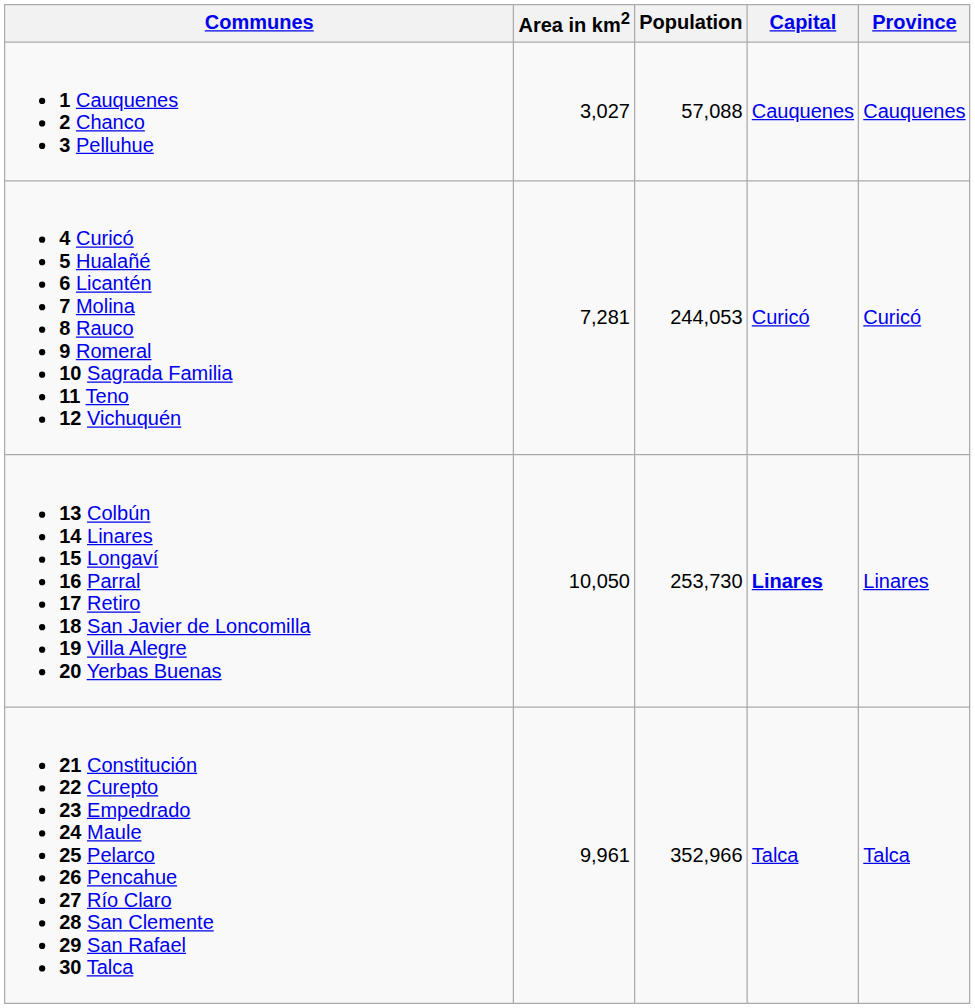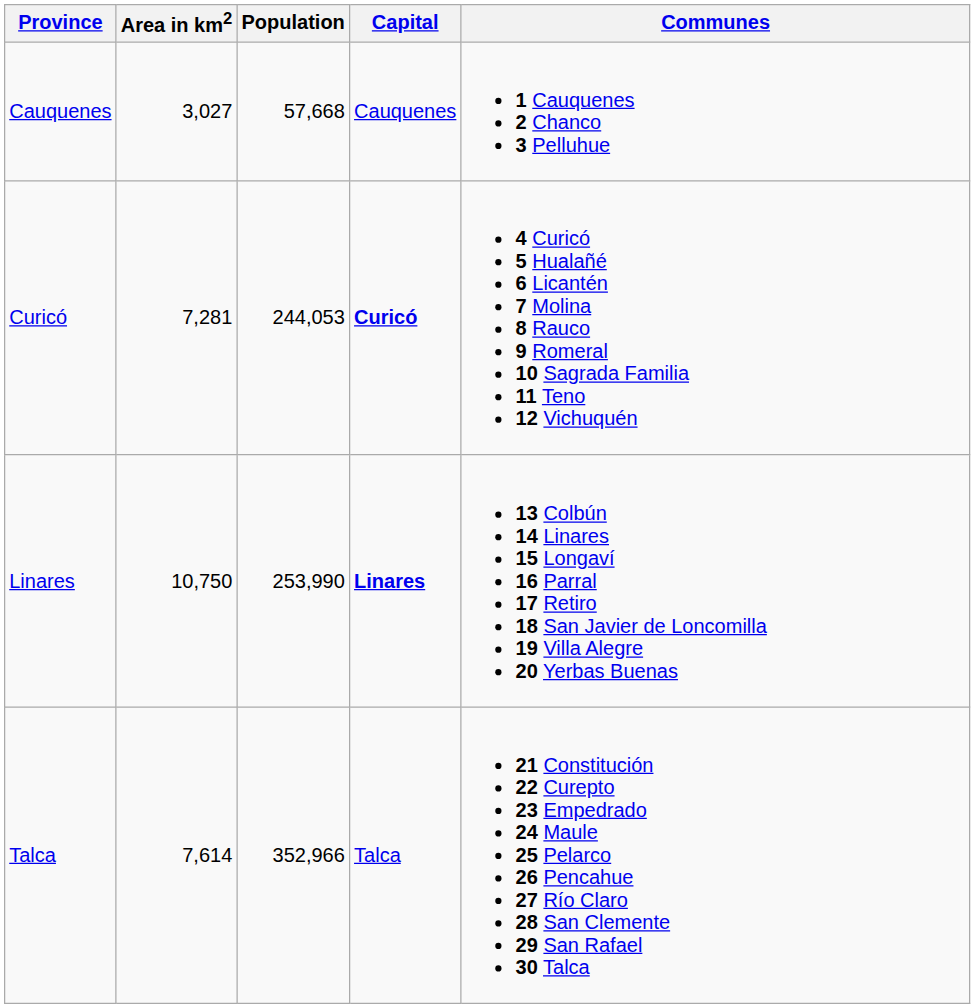columns swapped: (914, 23) <-> (259, 23)
(712, 111) 57,088 -> (314, 111) 57,668
(781, 317) normal -> (386, 317) bold
(599, 580) 10,050 -> (202, 580) 10,750
(706, 580) 253,730 -> (309, 580) 253,990
(605, 855) 9,961 -> (207, 855) 7,614
